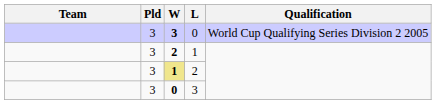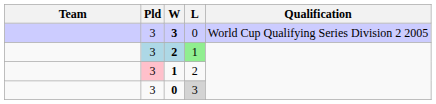(153, 52) no background -> (153, 52) lightblue background
(174, 52) no background -> (174, 52) lightblue background
(195, 52) no background -> (195, 52) lightgreen background
(153, 71) no background -> (153, 71) pink background
(174, 71) khaki background -> (174, 71) no background
(195, 90) no background -> (195, 90) lightgrey background
